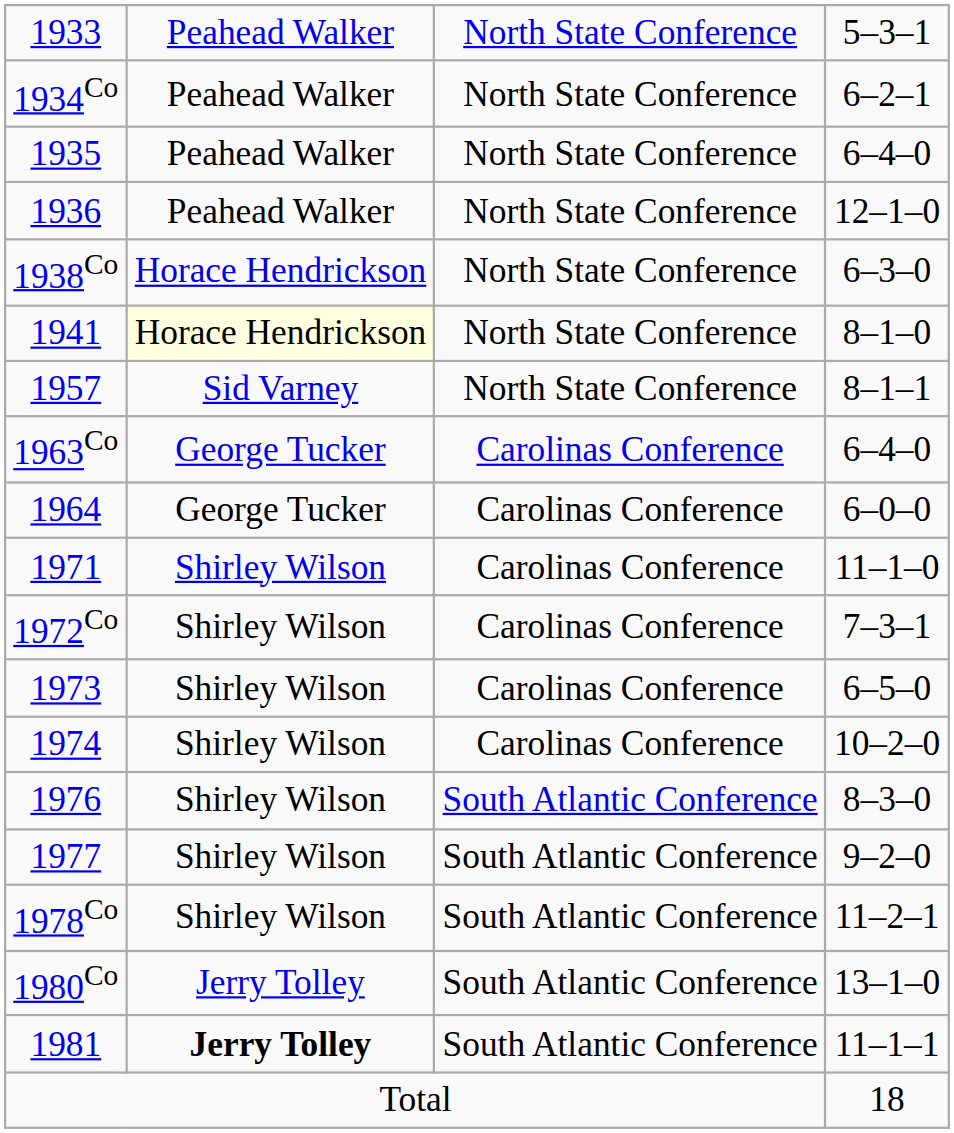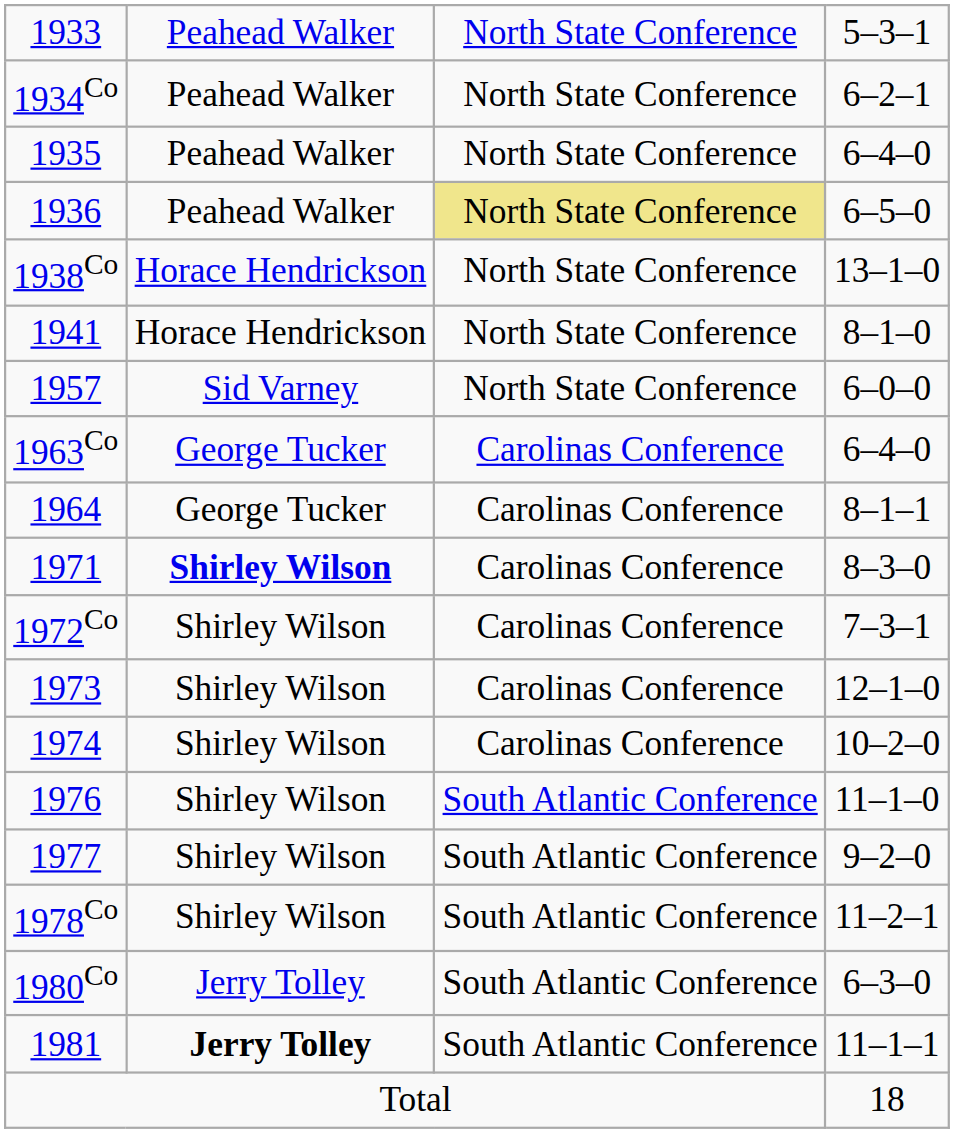(630, 210) no background -> (630, 210) khaki background
(887, 210) 12–1–0 -> (887, 210) 6–5–0
(887, 271) 6–3–0 -> (887, 271) 13–1–0
(280, 332) lightyellow background -> (280, 332) no background
(887, 388) 8–1–1 -> (887, 388) 6–0–0
(887, 509) 6–0–0 -> (887, 509) 8–1–1
(280, 565) normal -> (280, 565) bold
(887, 565) 11–1–0 -> (887, 565) 8–3–0
(887, 687) 6–5–0 -> (887, 687) 12–1–0
(887, 799) 8–3–0 -> (887, 799) 11–1–0
(887, 982) 13–1–0 -> (887, 982) 6–3–0
